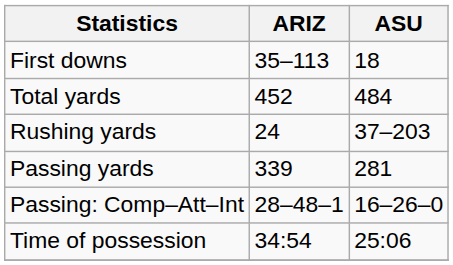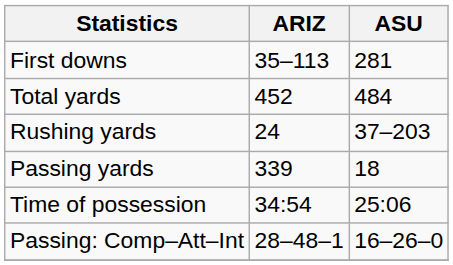(367, 59) 18 -> (373, 59) 281
(373, 168) 281 -> (367, 168) 18
rows swapped: (127, 204) <-> (108, 241)
